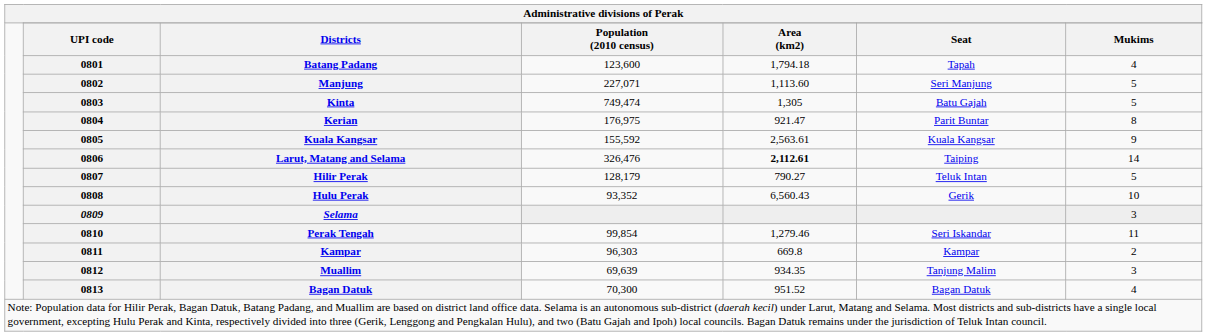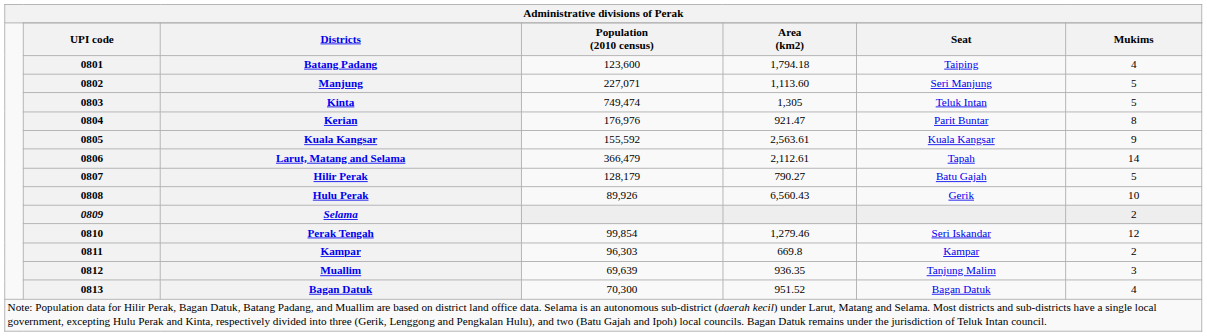(961, 65) Tapah -> (961, 65) Taiping
(961, 102) Batu Gajah -> (961, 102) Teluk Intan
(622, 121) 176,975 -> (622, 121) 176,976
(622, 158) 326,476 -> (622, 158) 366,479
(790, 158) bold -> (790, 158) normal
(961, 158) Taiping -> (961, 158) Tapah
(961, 177) Teluk Intan -> (961, 177) Batu Gajah
(622, 196) 93,352 -> (622, 196) 89,926
(1134, 215) 3 -> (1134, 215) 2
(1134, 233) 11 -> (1134, 233) 12
(790, 271) 934.35 -> (790, 271) 936.35
